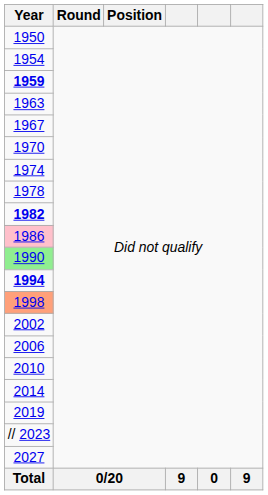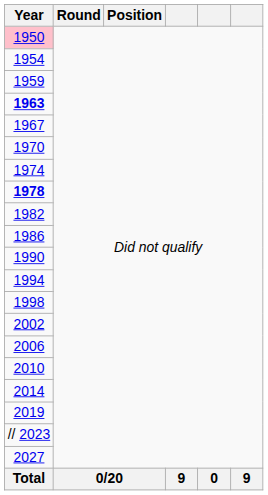(29, 37) no background -> (29, 37) pink background
(29, 81) bold -> (29, 81) normal
(29, 103) normal -> (29, 103) bold
(29, 192) normal -> (29, 192) bold
(29, 214) bold -> (29, 214) normal
(29, 236) pink background -> (29, 236) no background
(29, 258) lightgreen background -> (29, 258) no background
(29, 280) bold -> (29, 280) normal
(29, 302) lightsalmon background -> (29, 302) no background
